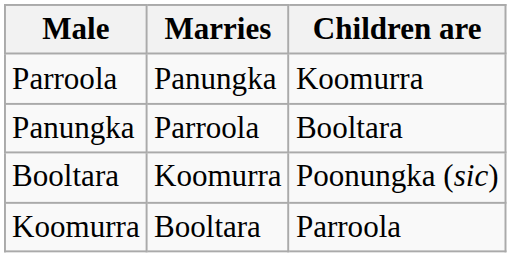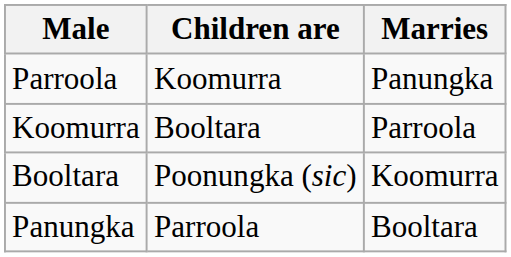columns swapped: (218, 29) <-> (397, 29)
(73, 127) Panungka -> (76, 127) Koomurra
(76, 226) Koomurra -> (73, 226) Panungka
